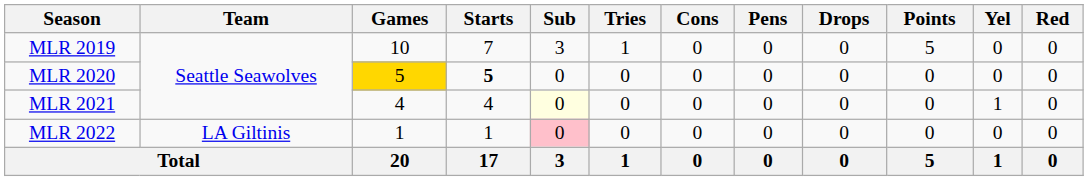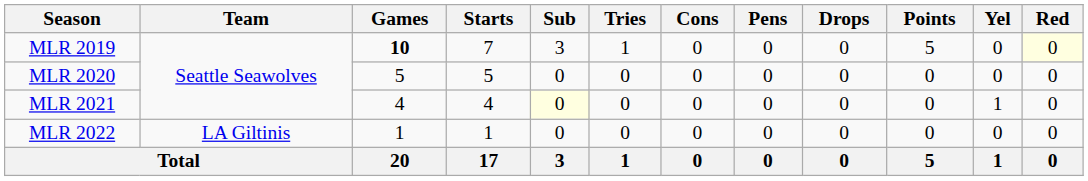(400, 47) normal -> (400, 47) bold
(1053, 47) no background -> (1053, 47) lightyellow background
(400, 75) gold background -> (400, 75) no background
(488, 75) bold -> (488, 75) normal
(560, 132) pink background -> (560, 132) no background
